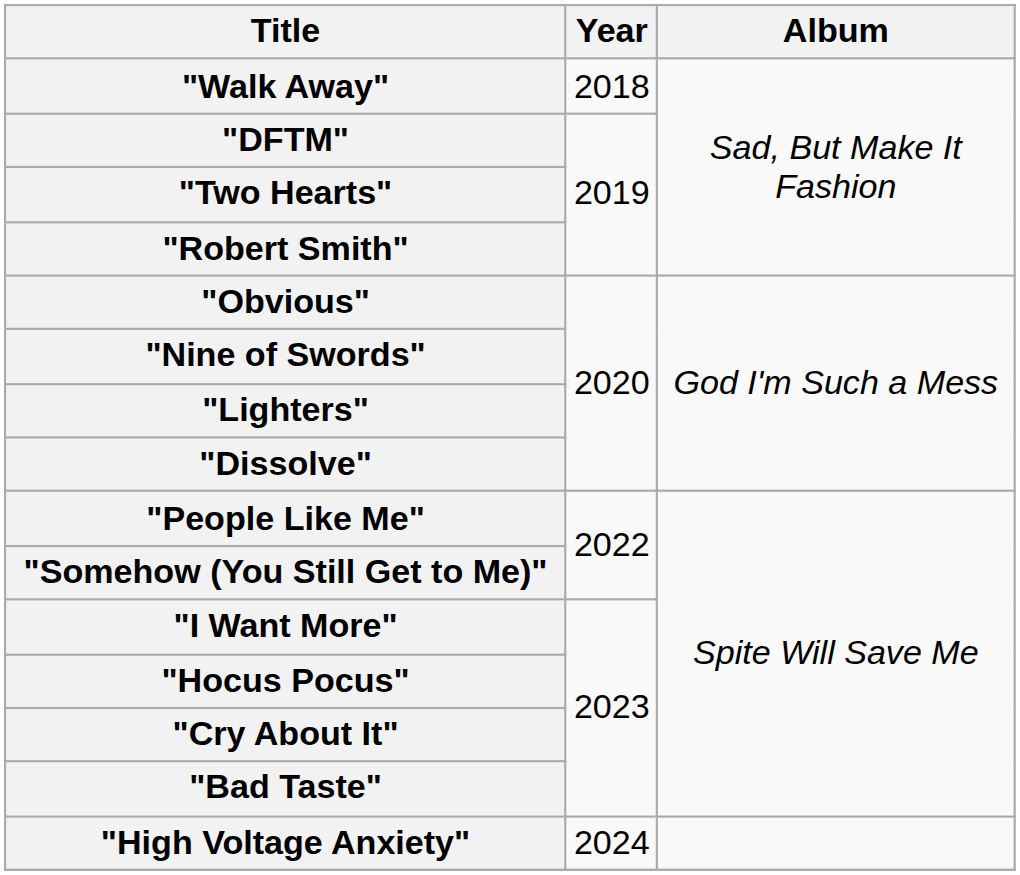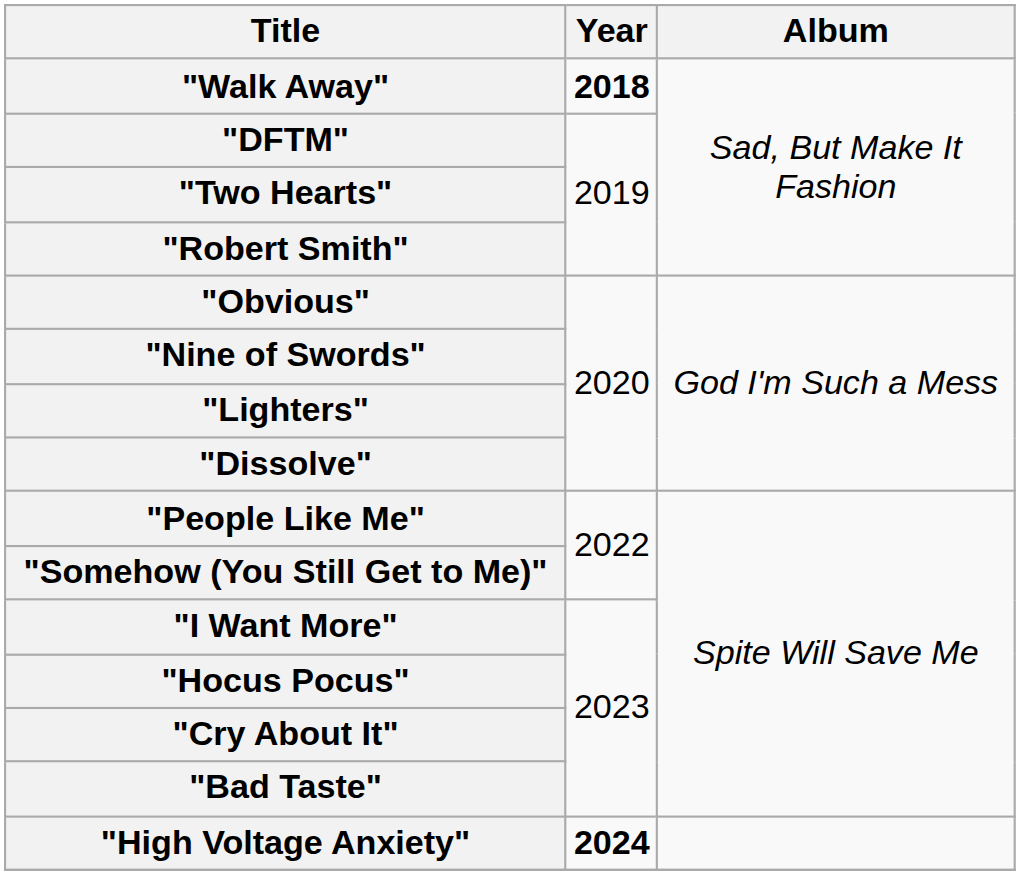(612, 85) normal -> (612, 85) bold
(612, 842) normal -> (612, 842) bold
